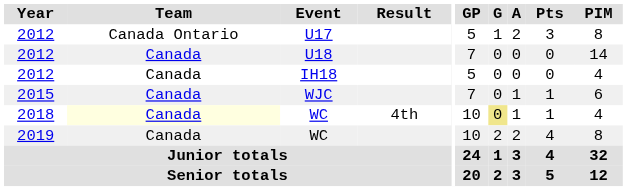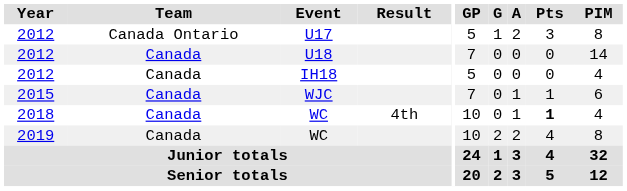(173, 115) lightyellow background -> (173, 115) no background
(498, 115) khaki background -> (498, 115) no background
(550, 115) normal -> (550, 115) bold
